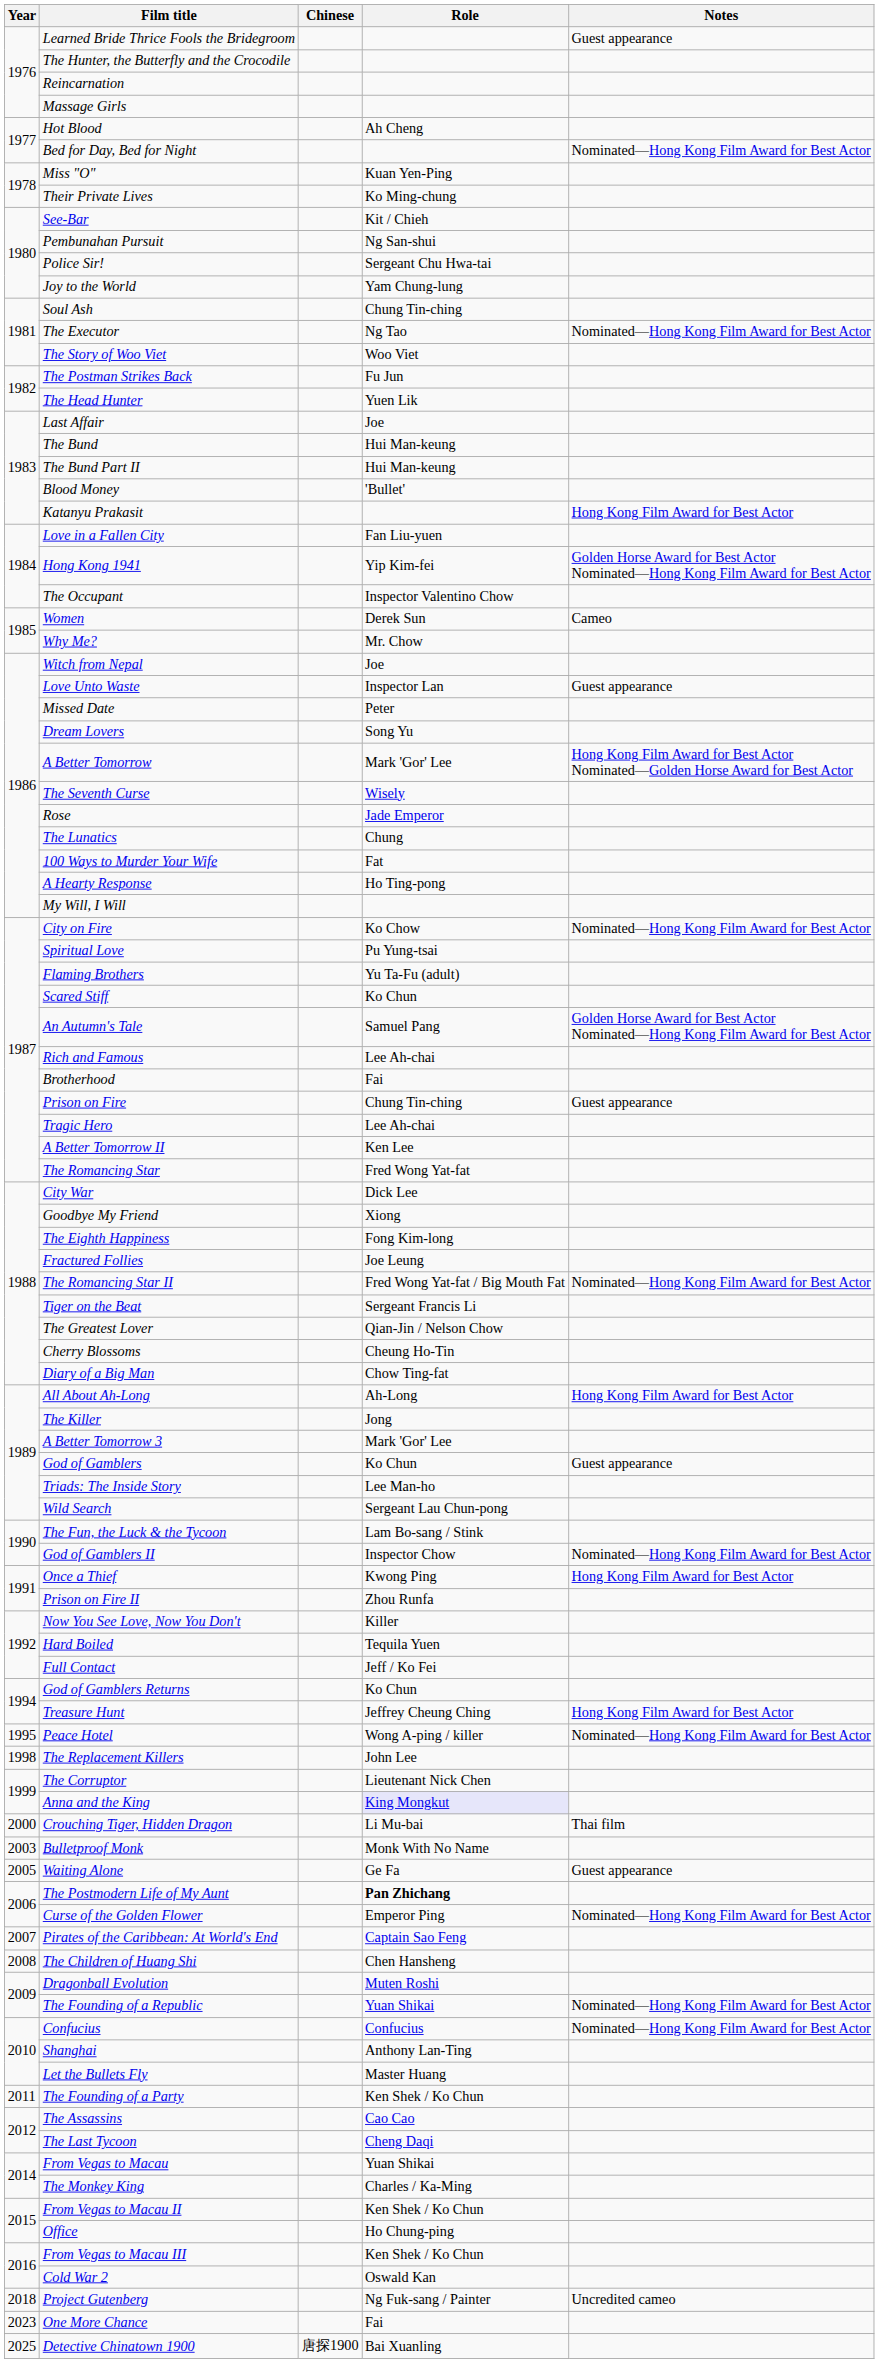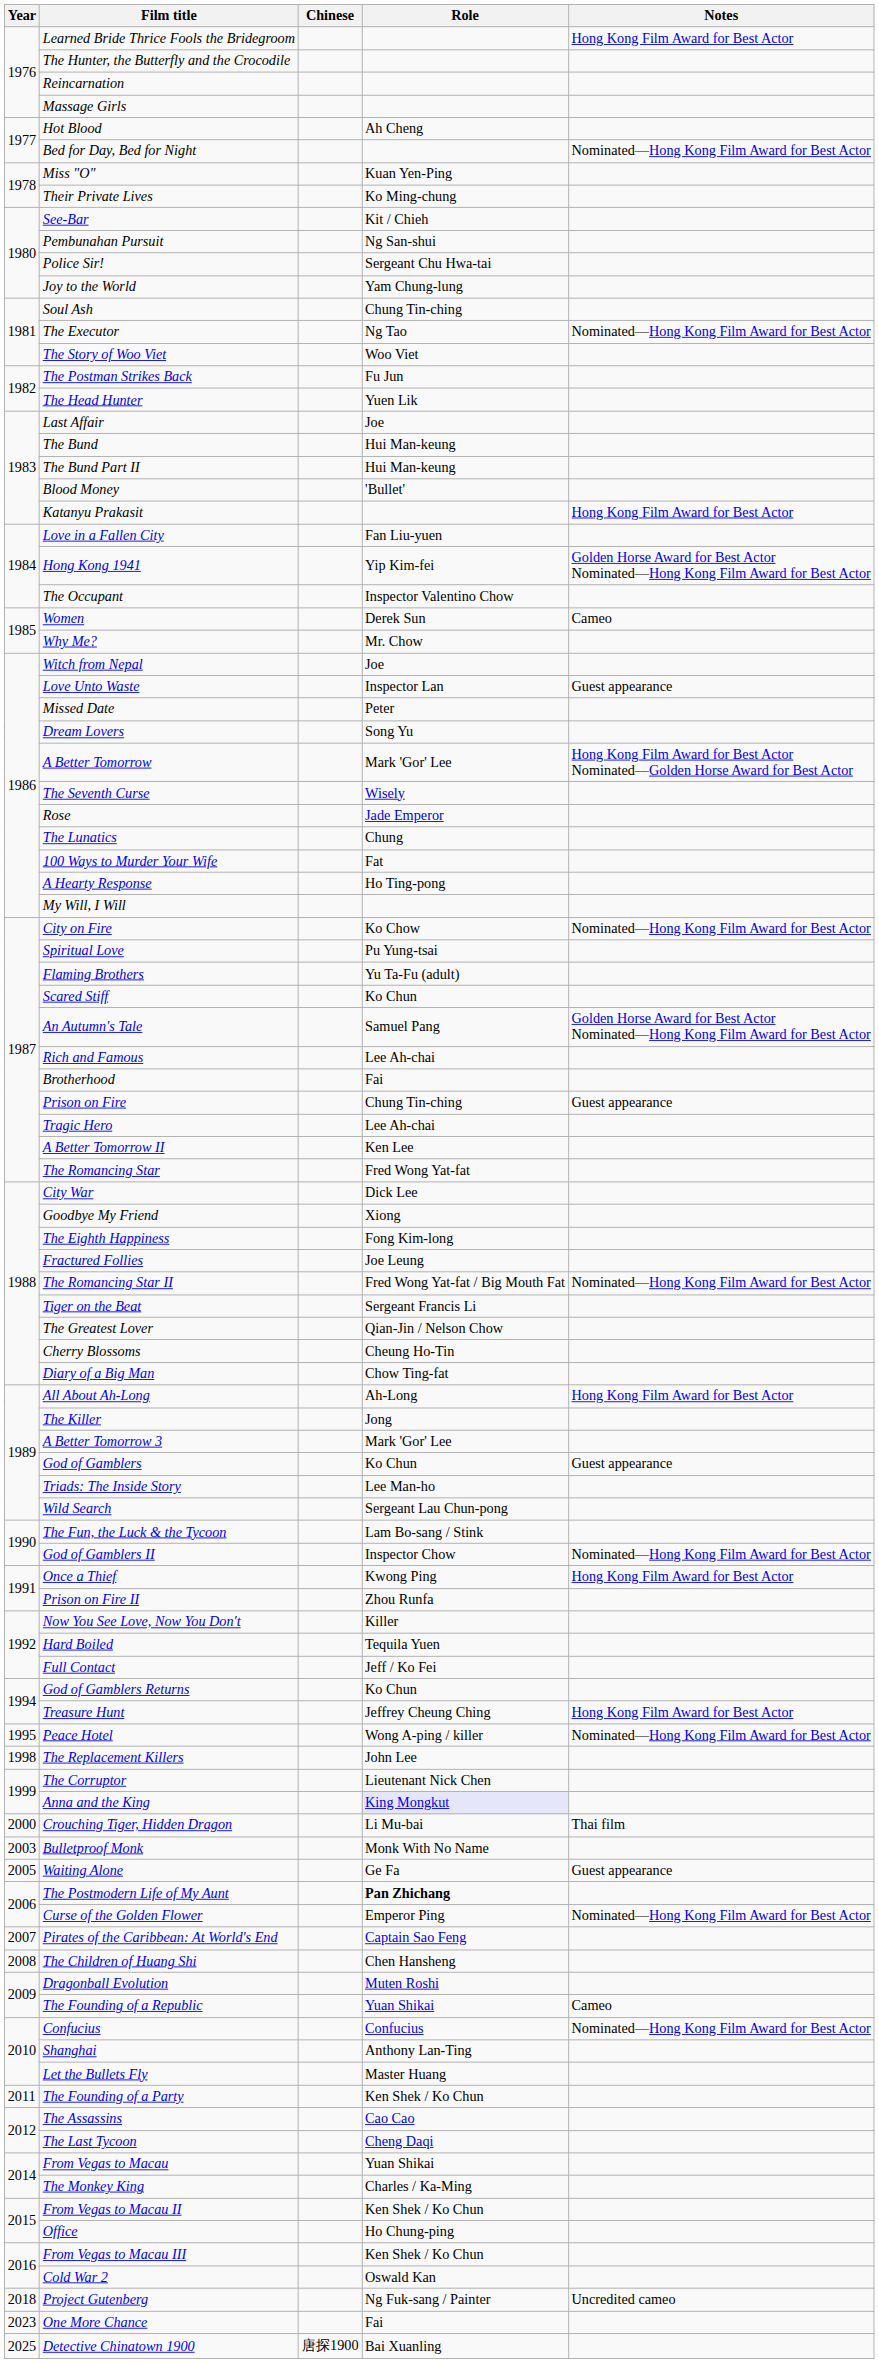(622, 38) Guest appearance -> (682, 38) Hong Kong Film Award for Best Actor
(721, 2006) Nominated—Hong Kong Film Award for Best Actor -> (592, 2006) Cameo
